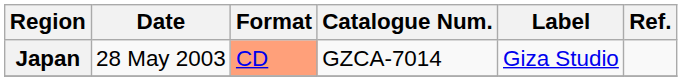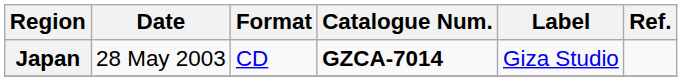(252, 57) lightsalmon background -> (252, 57) no background
(382, 57) normal -> (383, 57) bold
